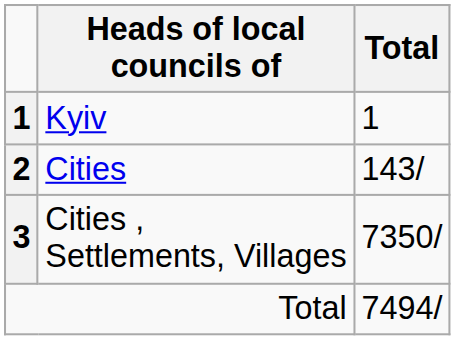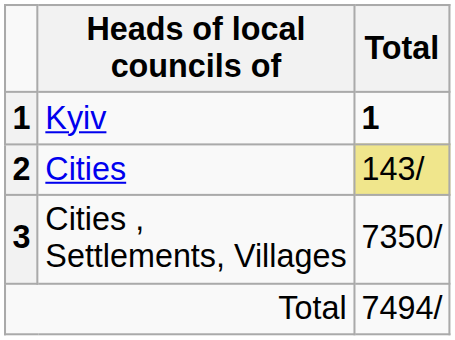(370, 117) normal -> (370, 117) bold
(393, 169) no background -> (393, 169) khaki background
